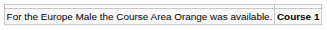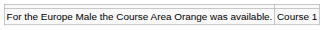(298, 16) bold -> (297, 16) normal
